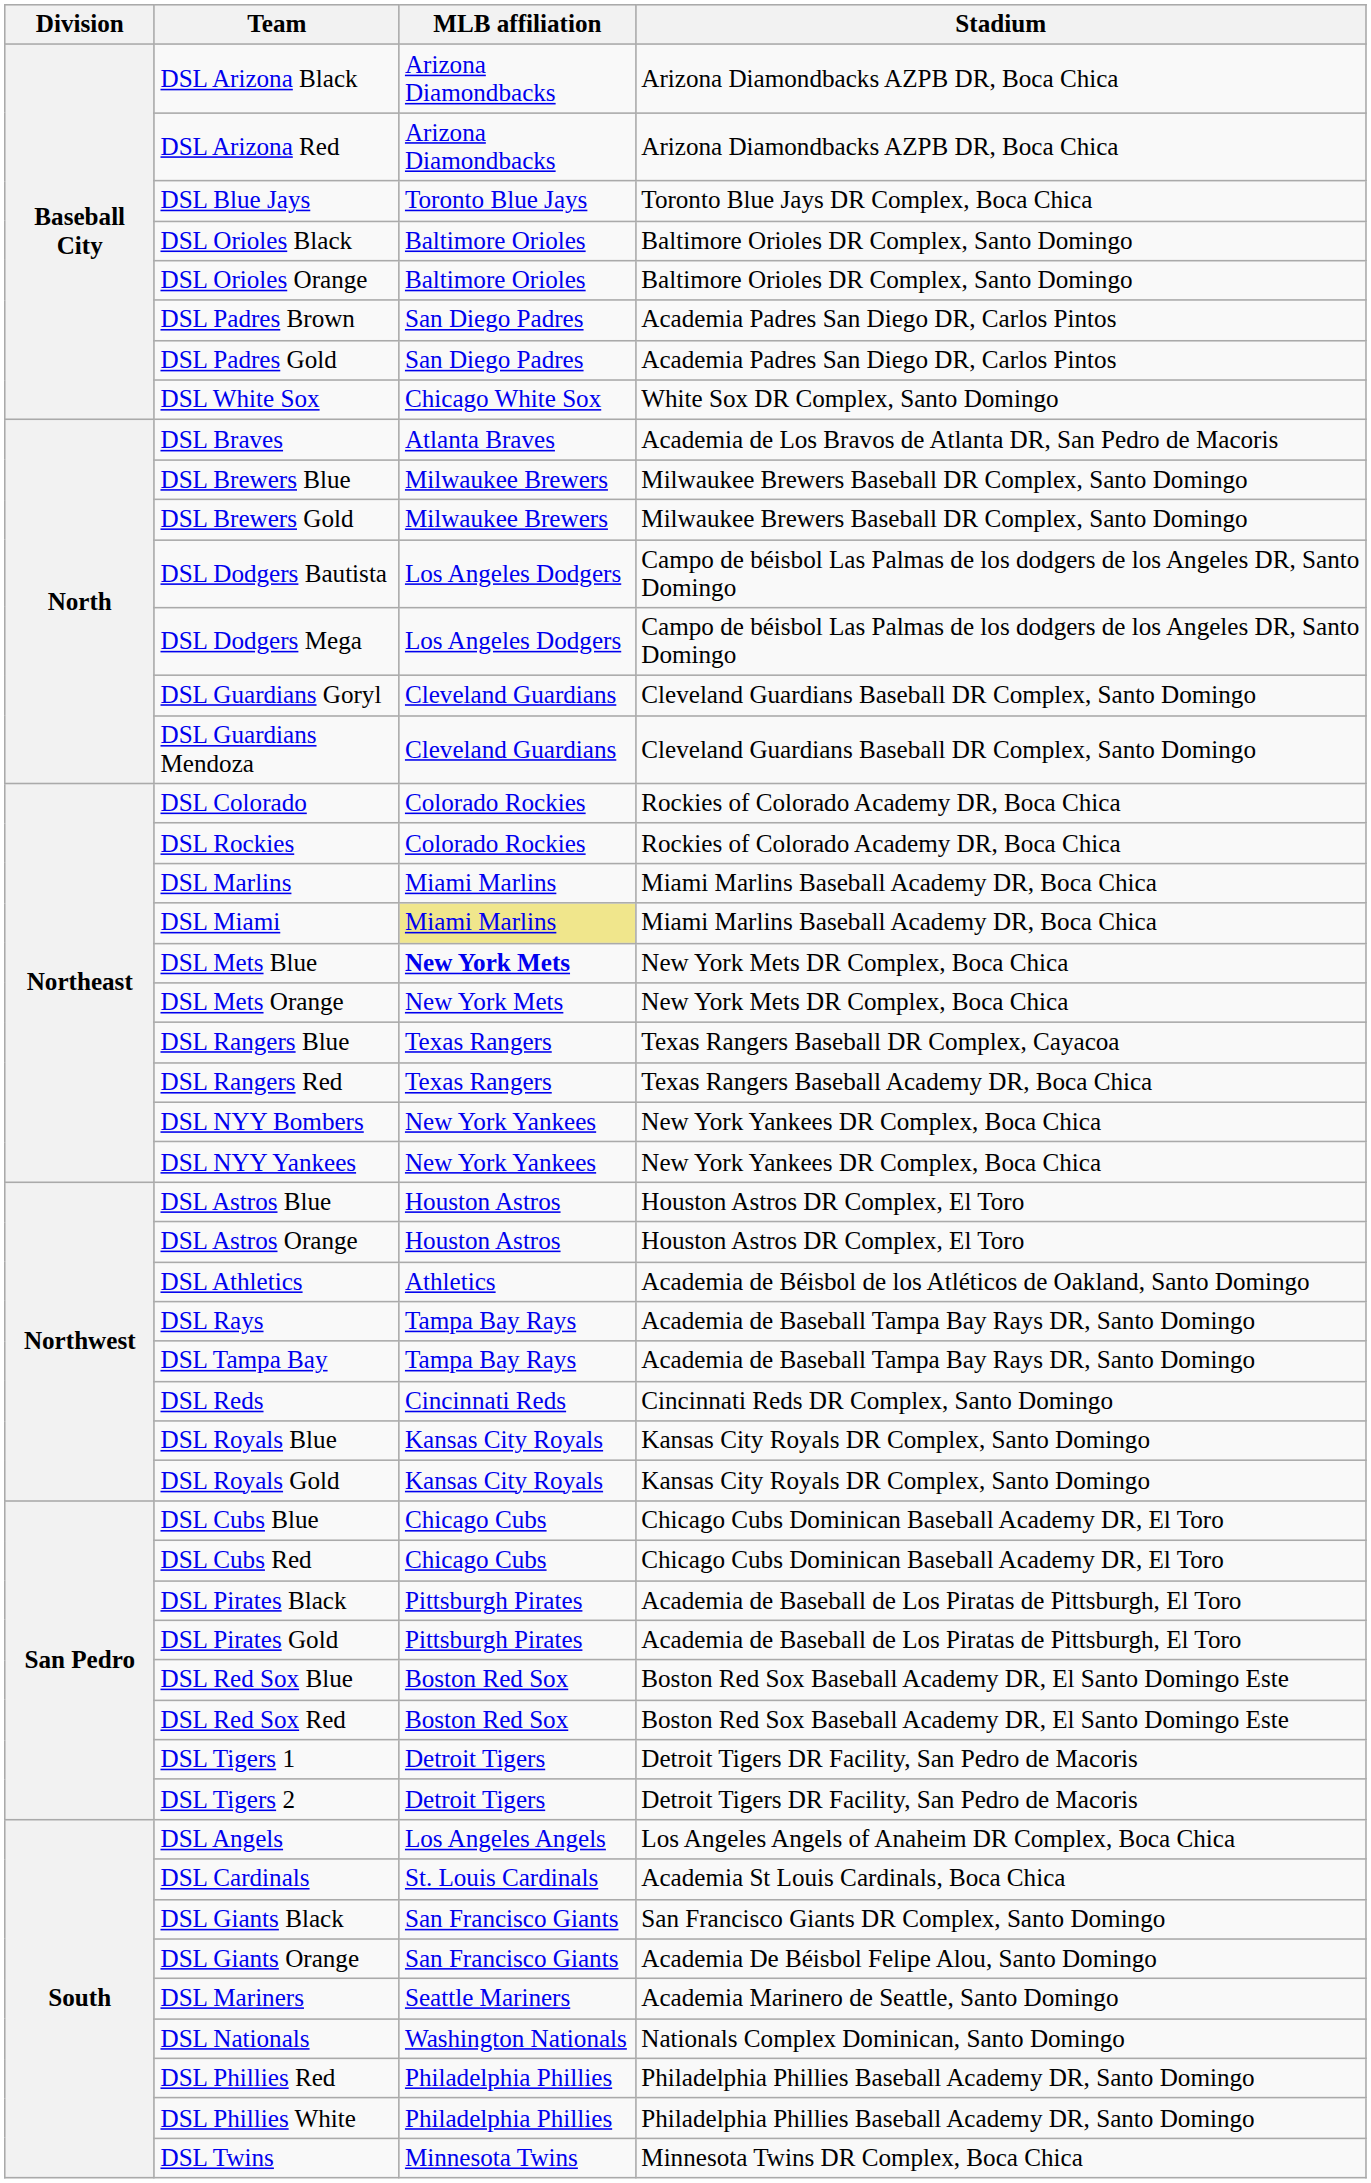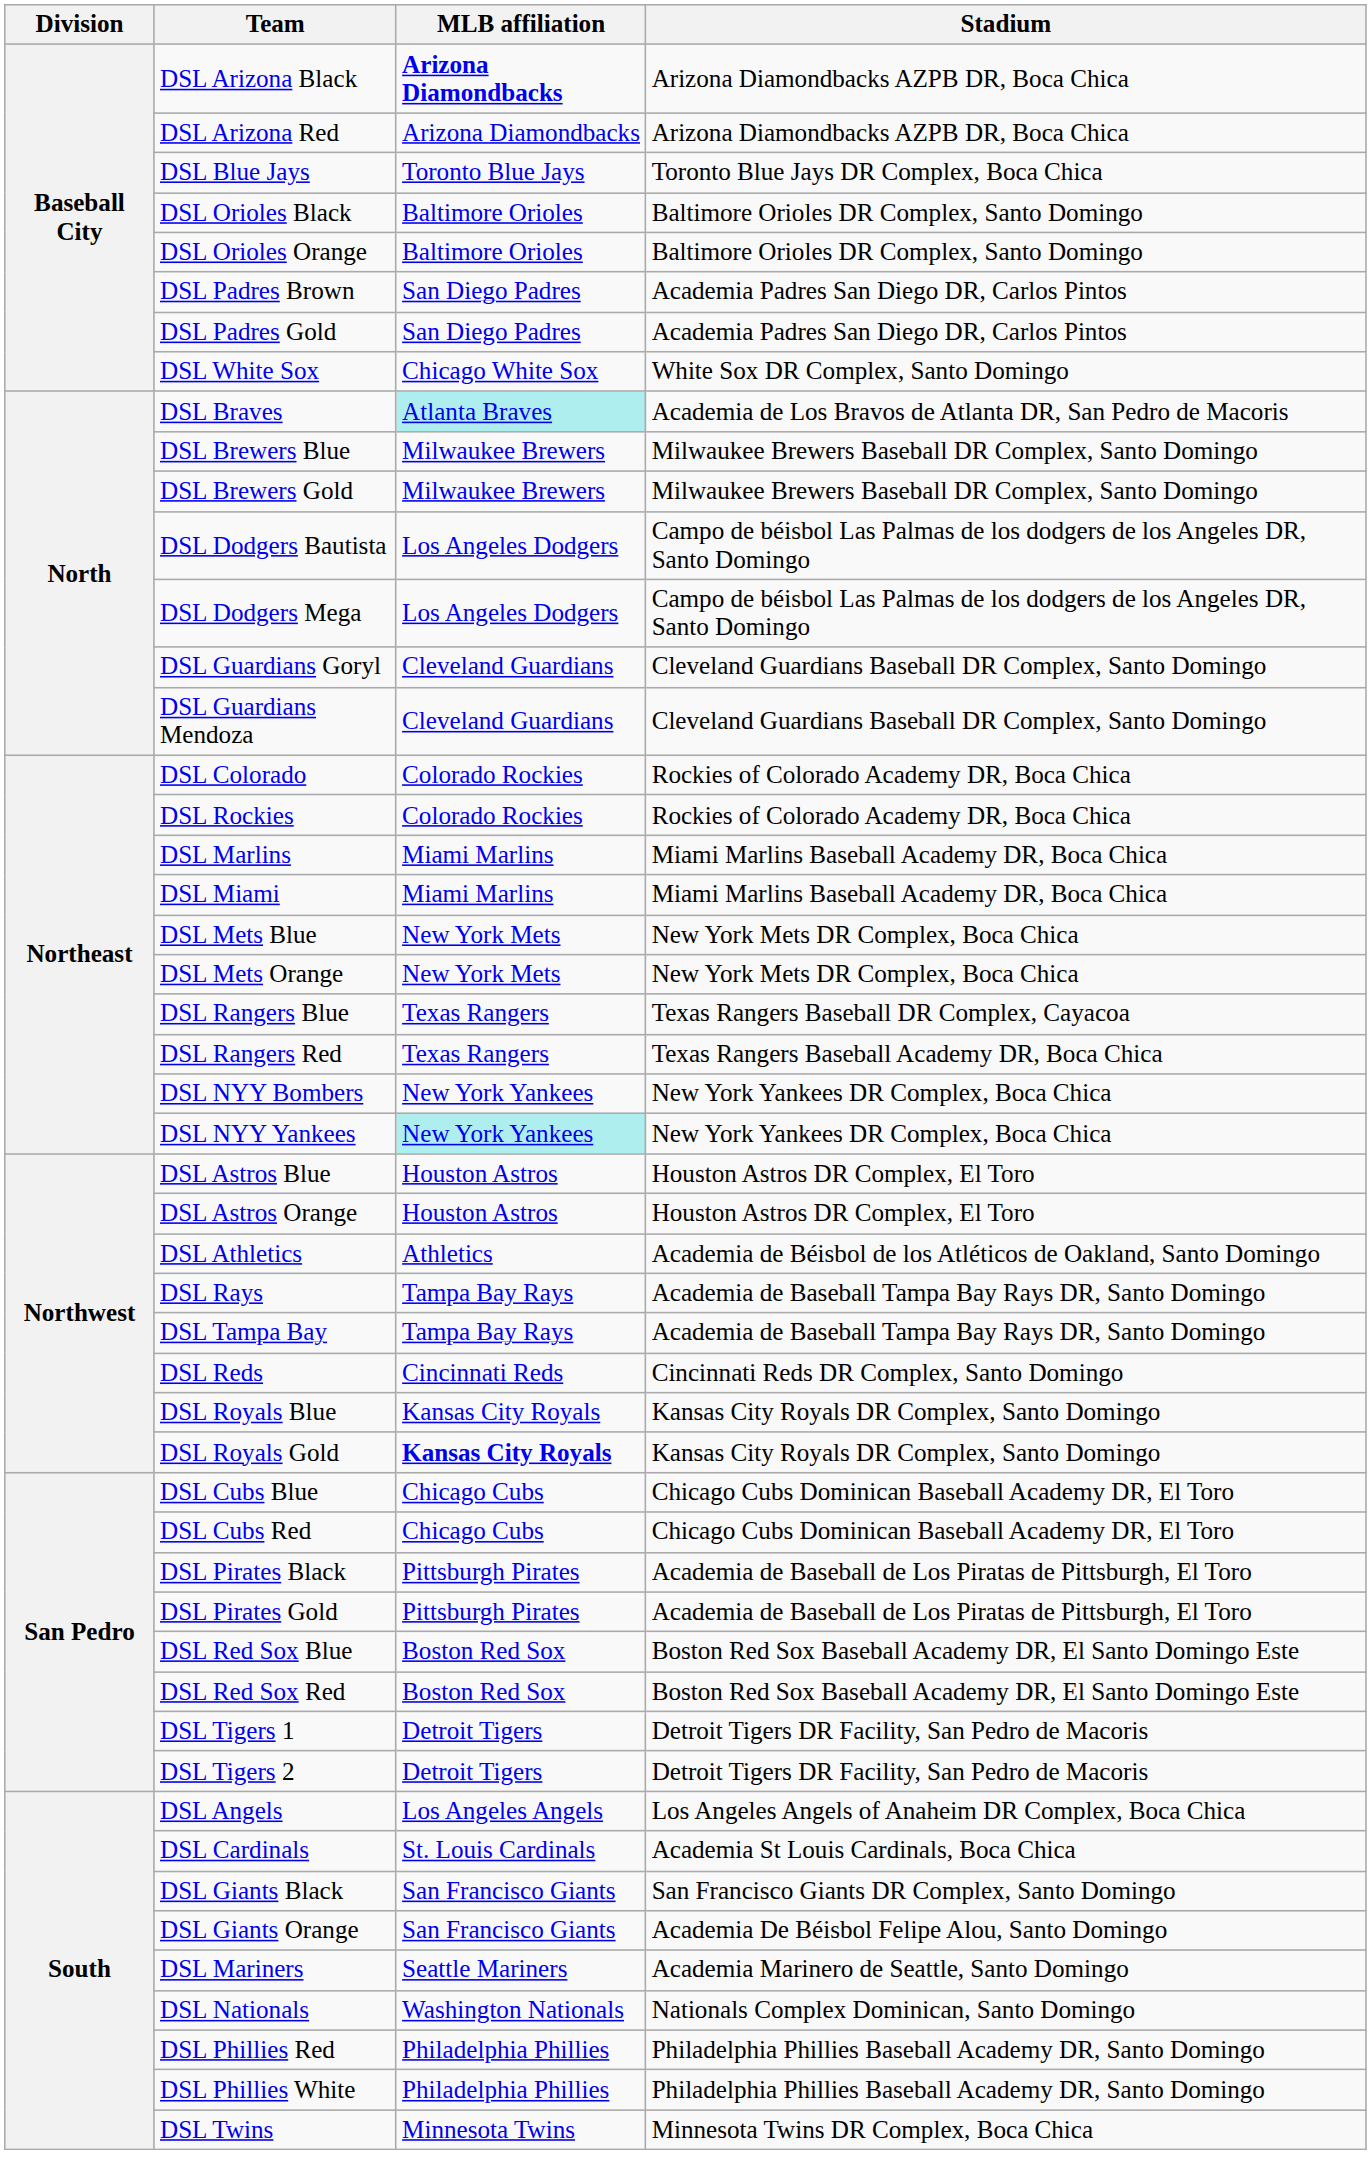(480, 78) normal -> (482, 78) bold
(480, 439) no background -> (477, 411) paleturquoise background
(481, 922) khaki background -> (478, 894) no background
(487, 962) bold -> (481, 934) normal
(501, 1161) no background -> (498, 1133) paleturquoise background
(504, 1480) normal -> (507, 1452) bold
